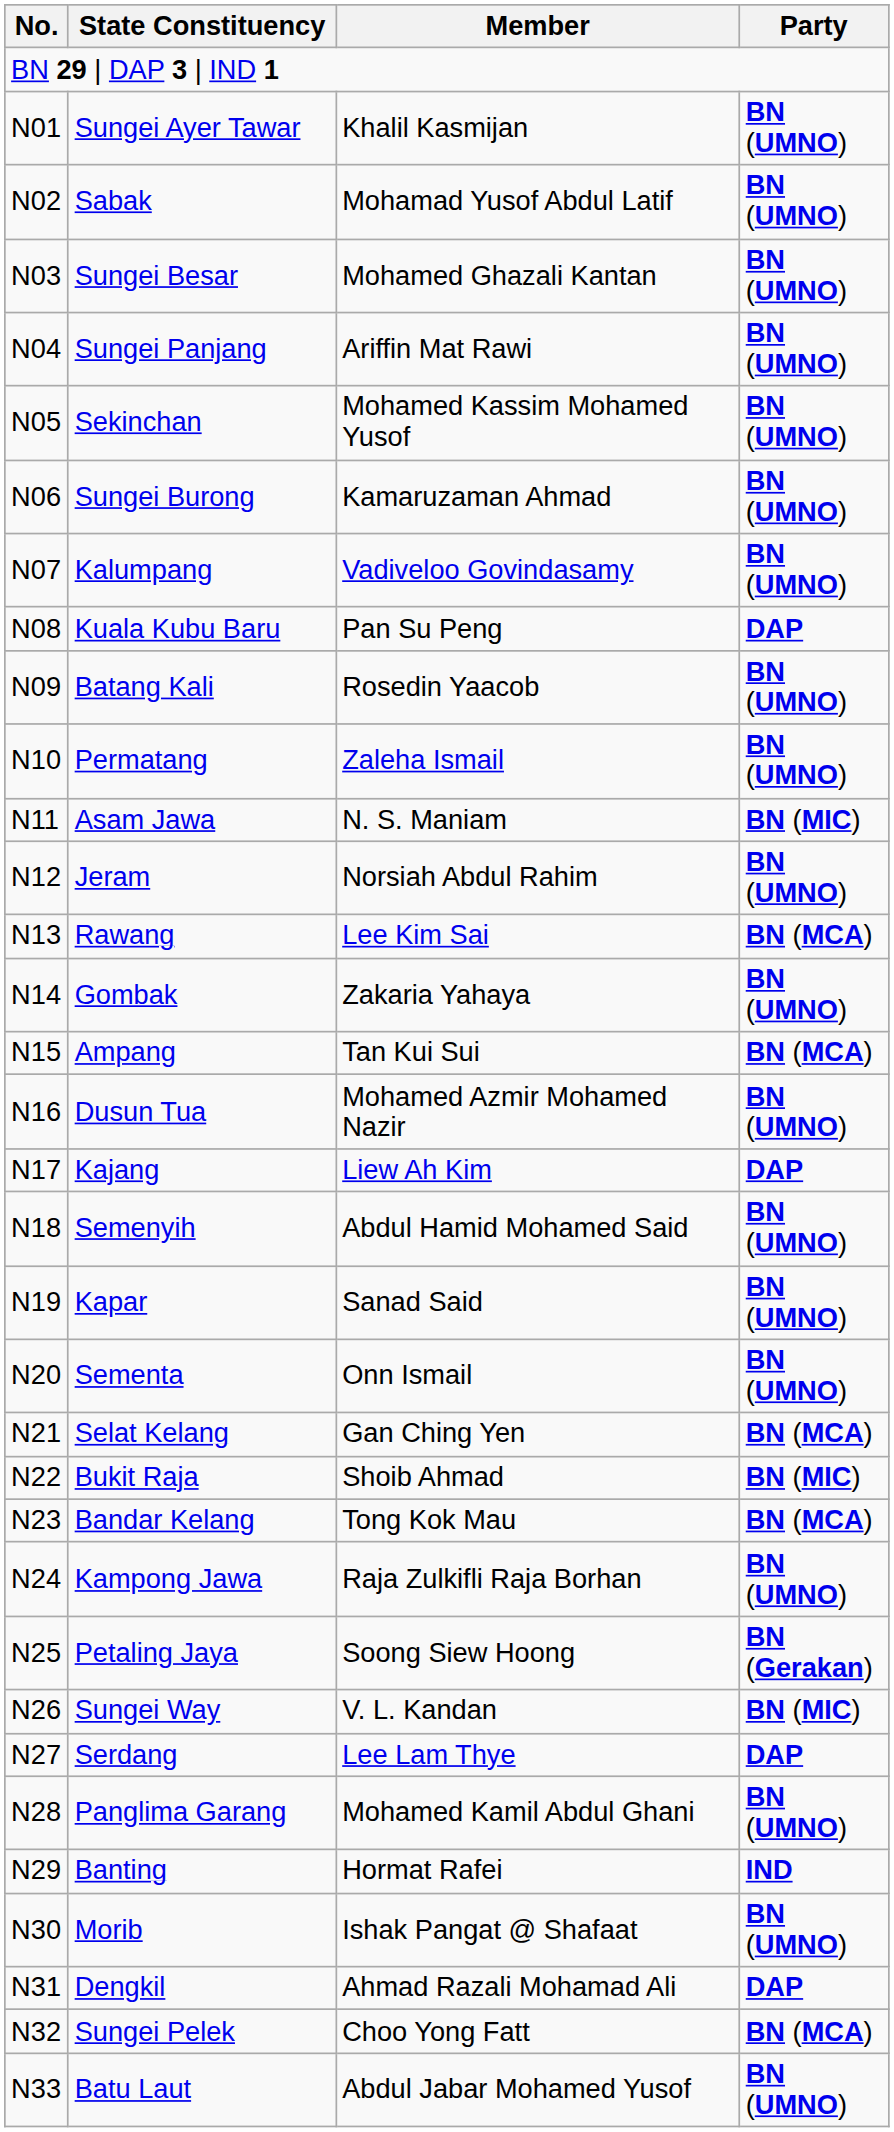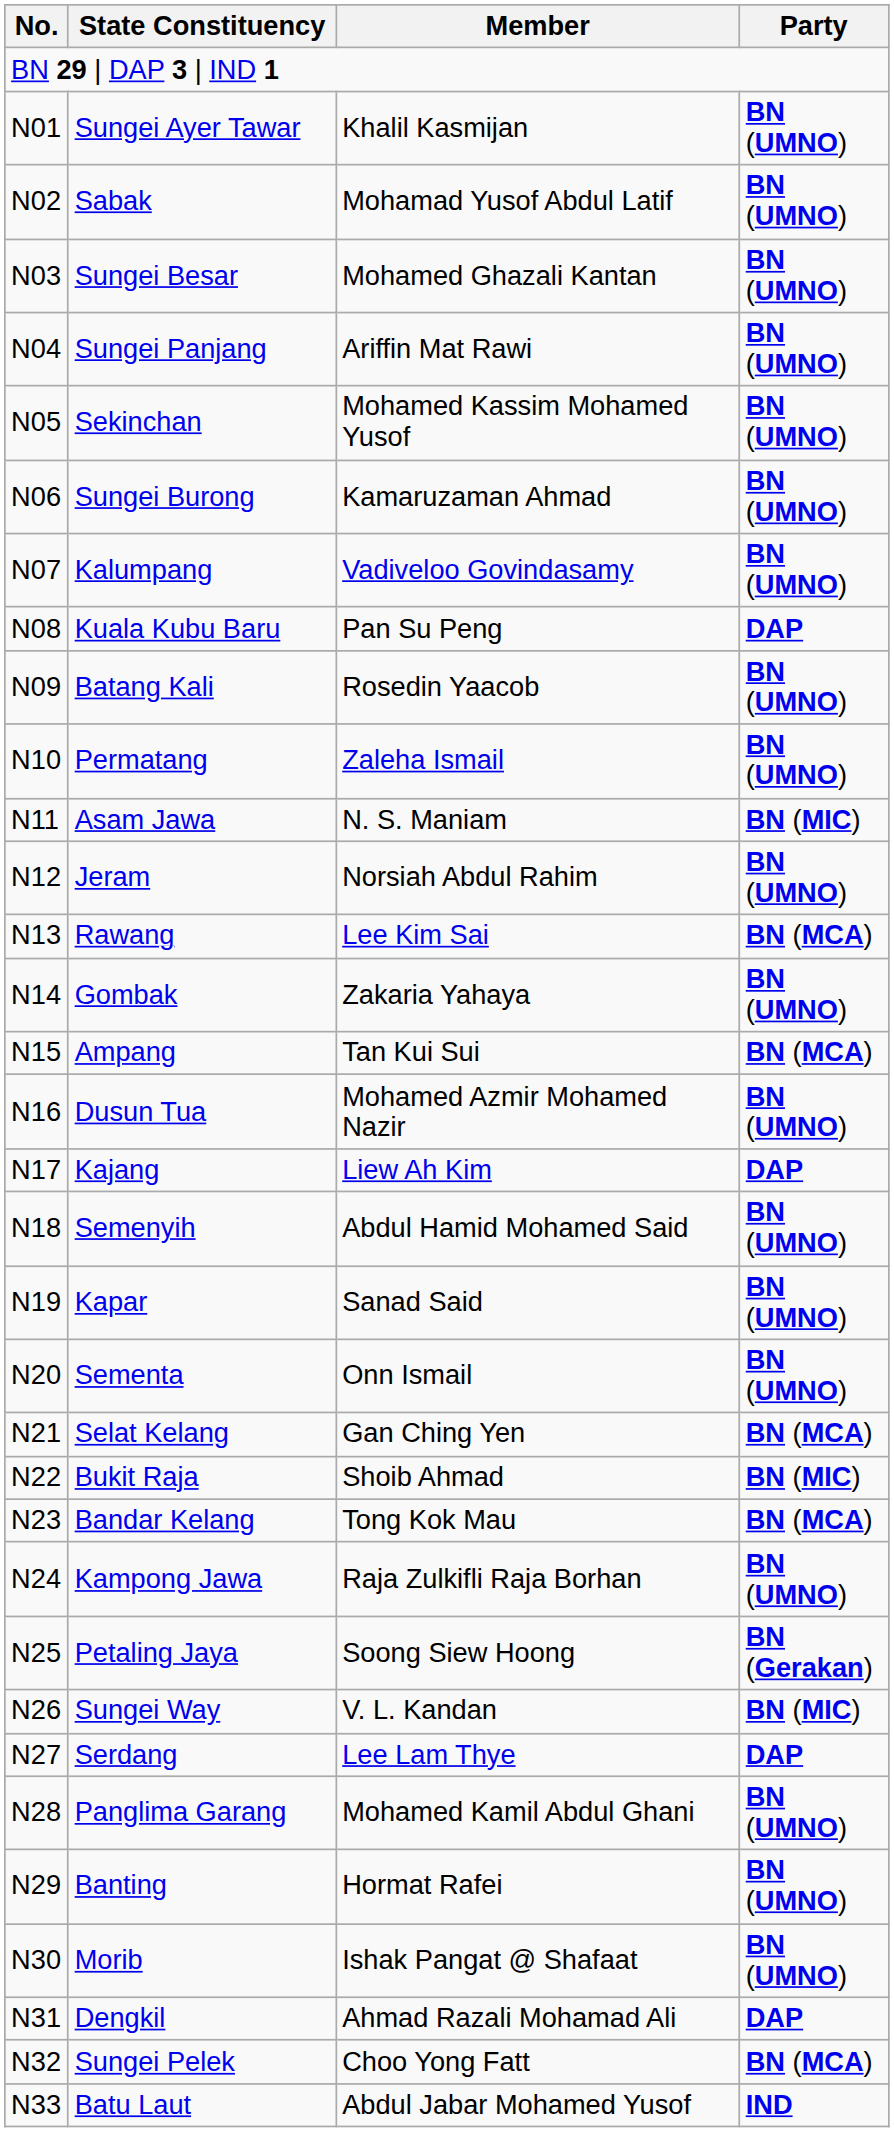(769, 1870) IND -> (796, 1886) BN (UMNO)
(796, 2089) BN (UMNO) -> (769, 2104) IND
